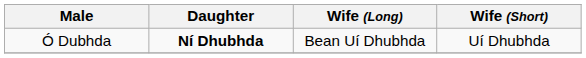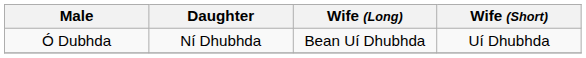(221, 40) bold -> (221, 40) normal
